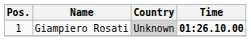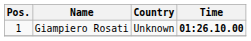(154, 28) lightgrey background -> (154, 28) no background
